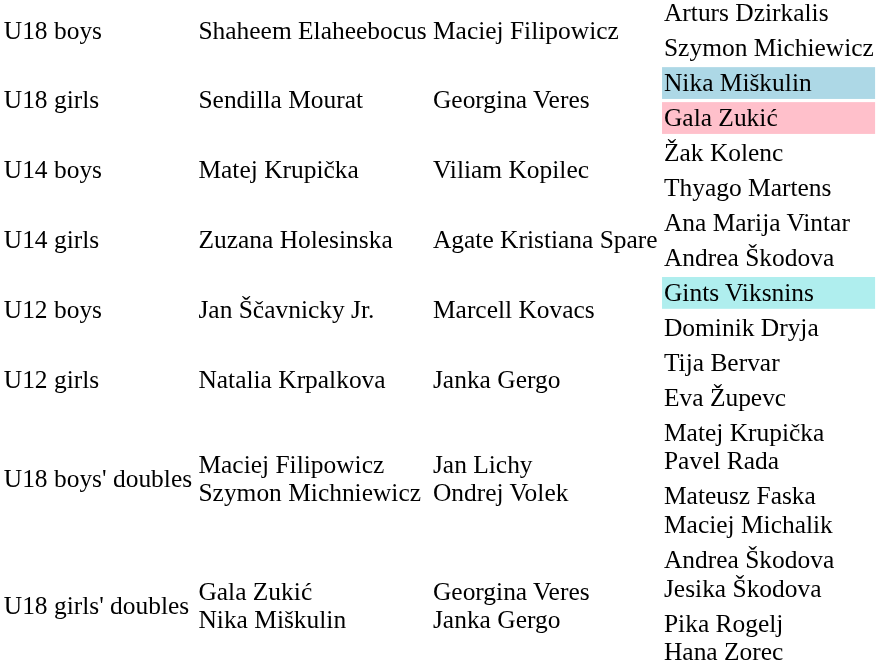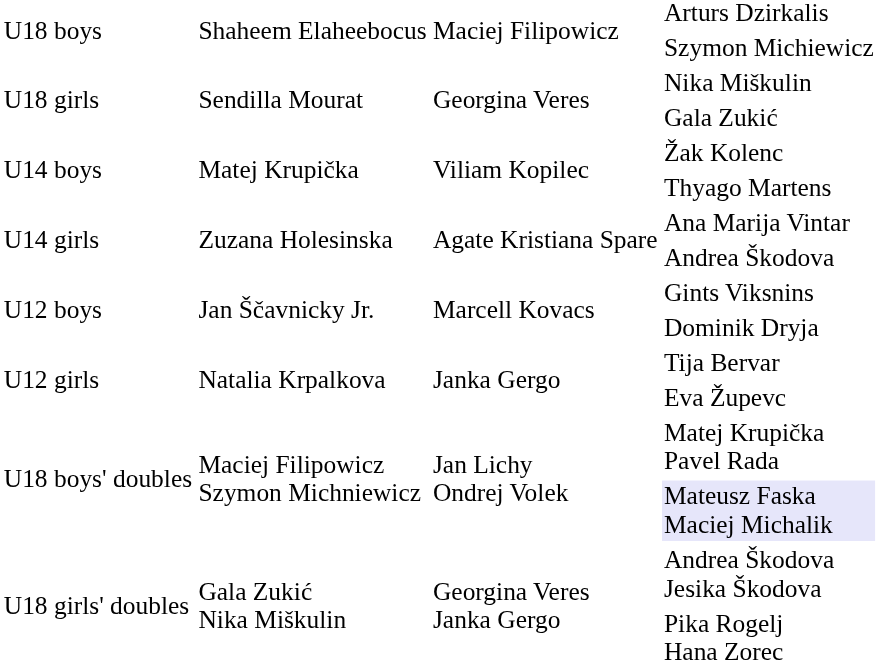(738, 82) lightblue background -> (738, 82) no background
(721, 117) pink background -> (721, 117) no background
(739, 292) paleturquoise background -> (739, 292) no background
(748, 510) no background -> (748, 510) lavender background
